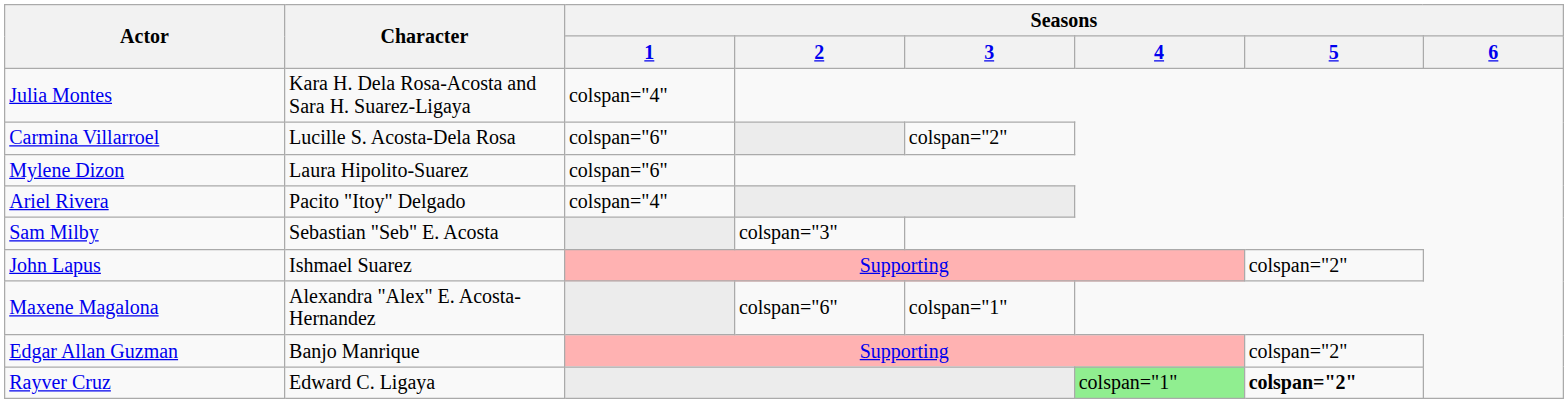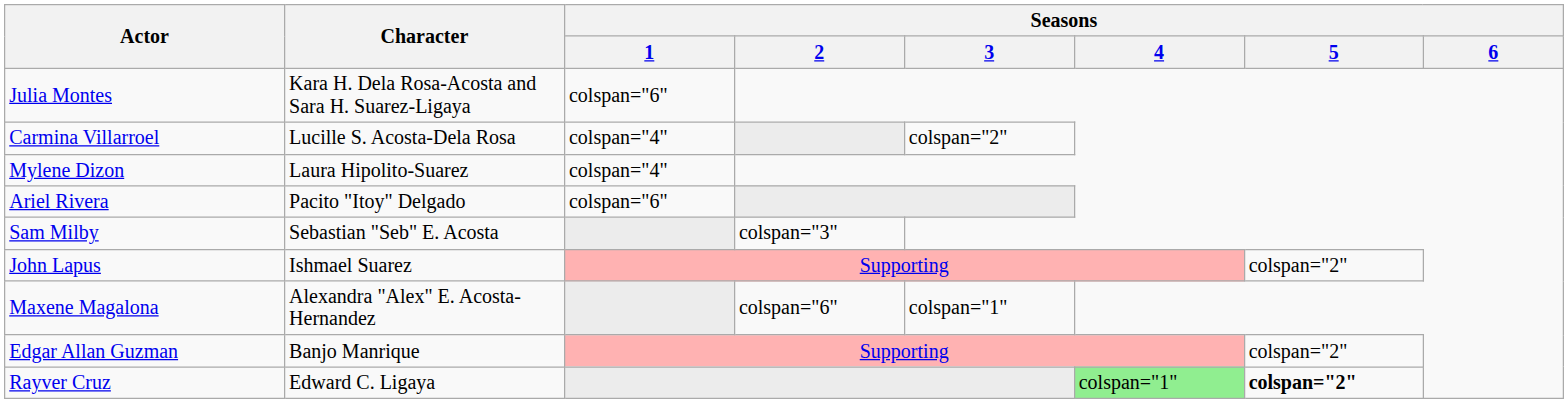(618, 95) colspan="4" -> (618, 95) colspan="6"
(618, 138) colspan="6" -> (618, 138) colspan="4"
(618, 169) colspan="6" -> (618, 169) colspan="4"
(618, 201) colspan="4" -> (618, 201) colspan="6"
